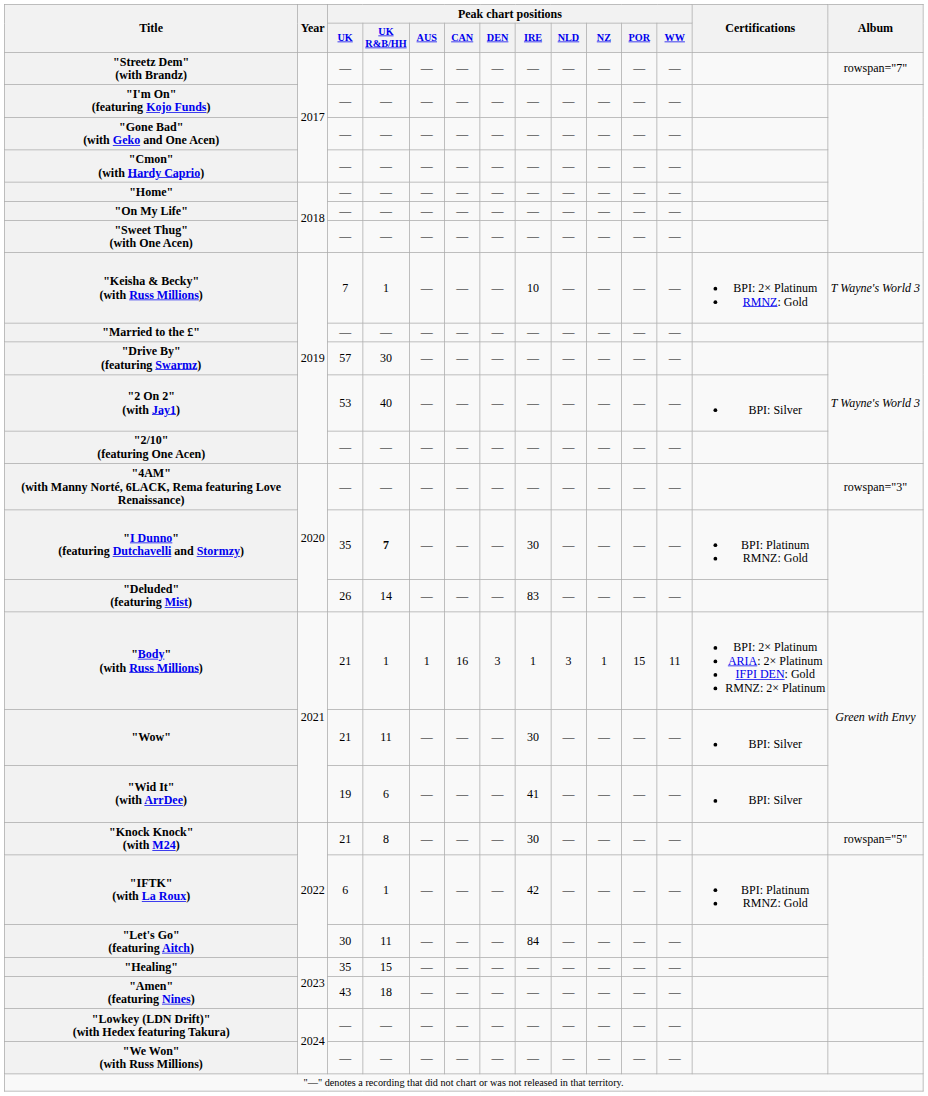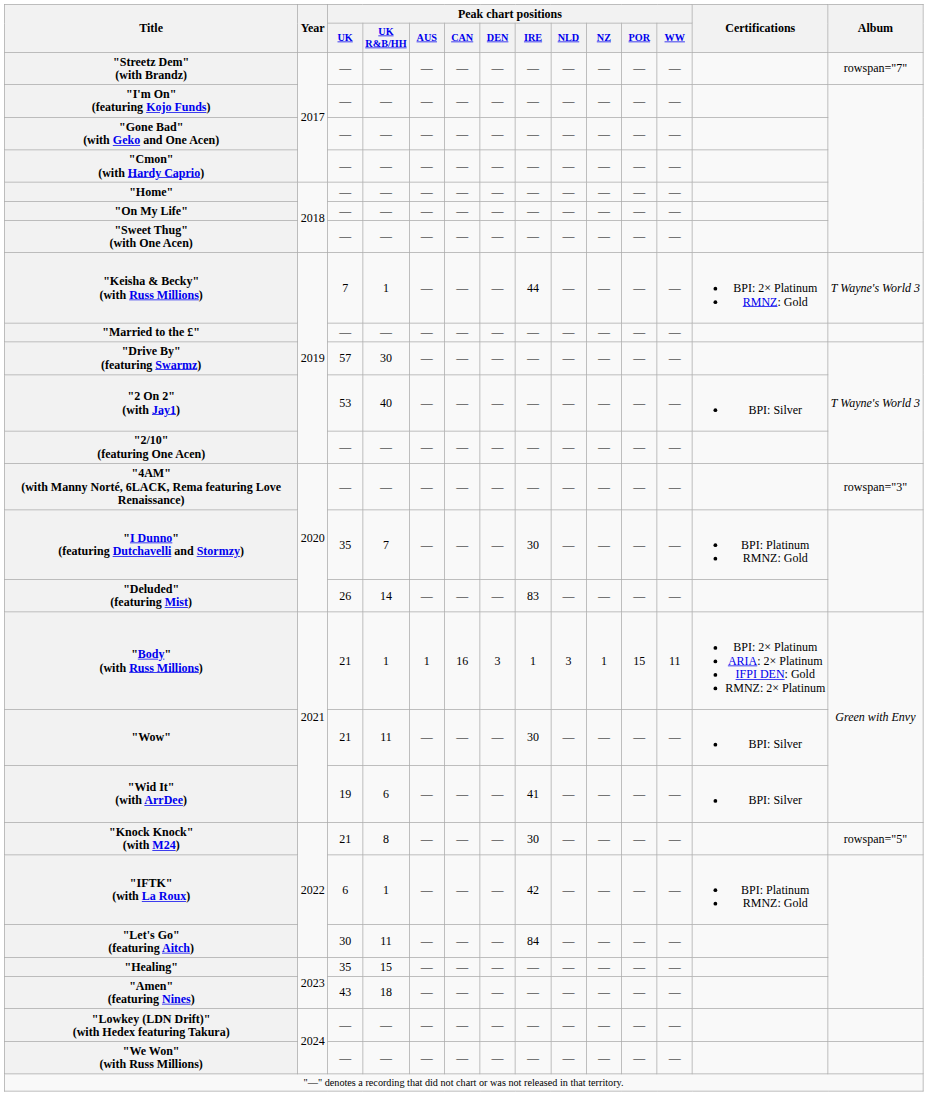(533, 288) 10 -> (533, 288) 44
(386, 544) bold -> (386, 544) normal
